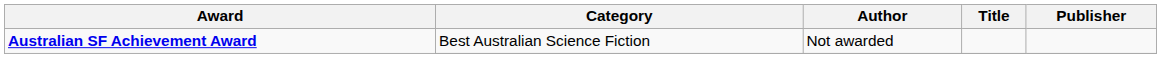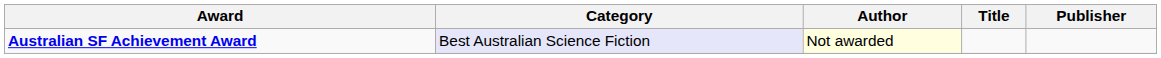(545, 41) no background -> (545, 41) lavender background
(850, 41) no background -> (850, 41) lightyellow background
